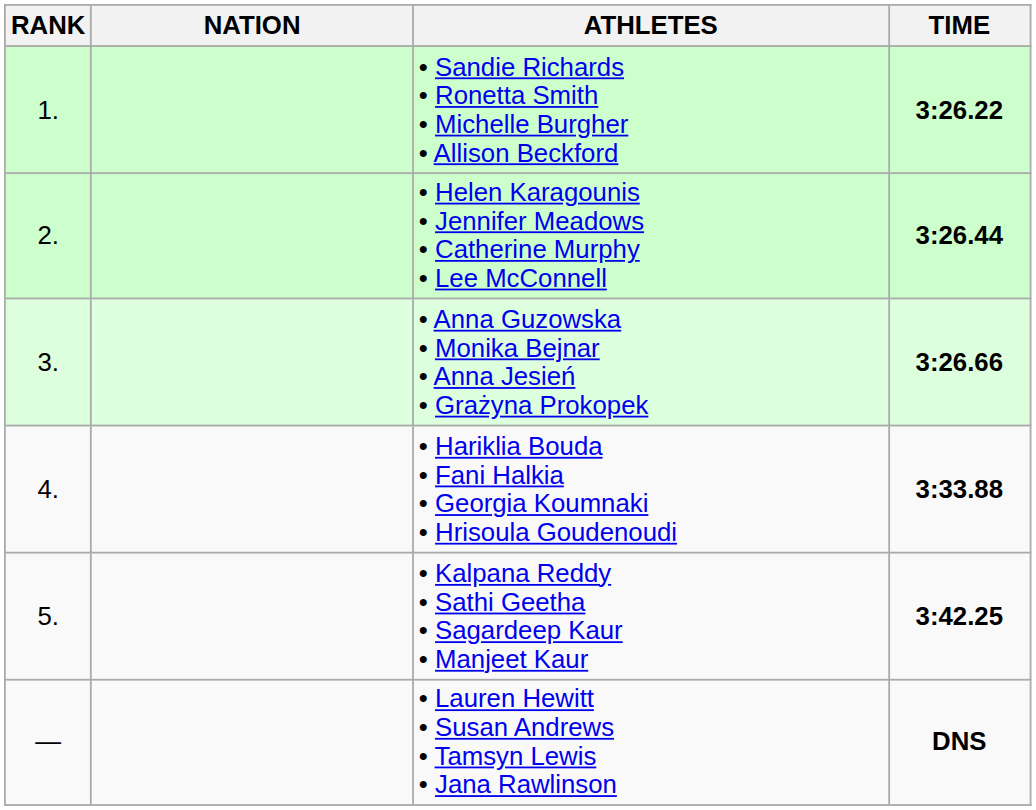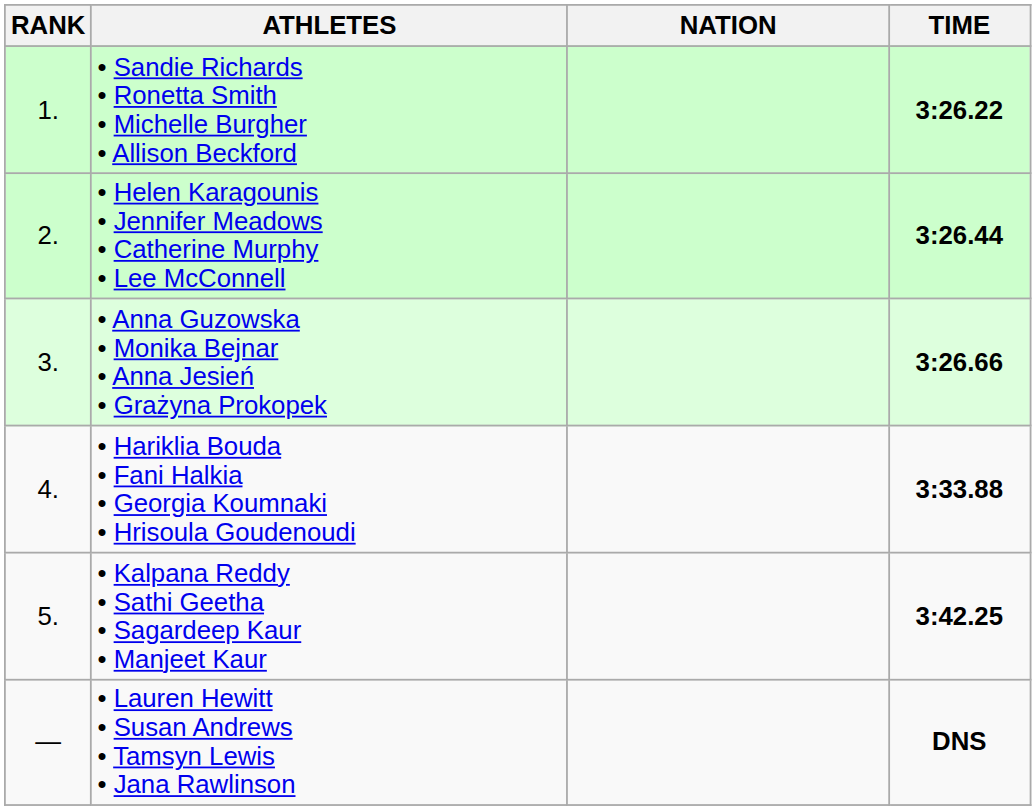columns swapped: (252, 26) <-> (651, 26)
